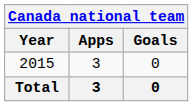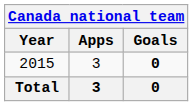(155, 64) normal -> (155, 64) bold
